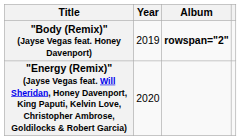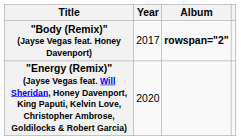(148, 40) 2019 -> (148, 40) 2017
